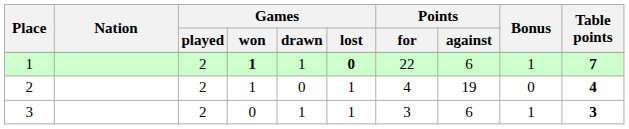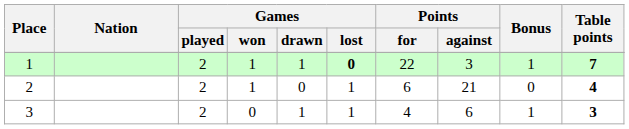(252, 64) bold -> (252, 64) normal
(469, 64) 6 -> (469, 64) 3
(407, 87) 4 -> (407, 87) 6
(469, 87) 19 -> (469, 87) 21
(407, 111) 3 -> (407, 111) 4
